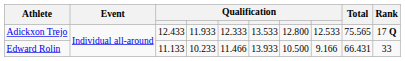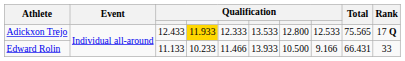(202, 33) no background -> (202, 33) gold background
